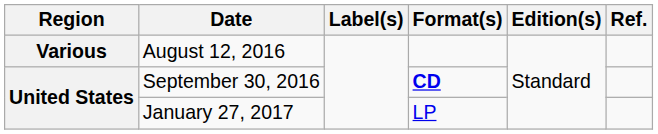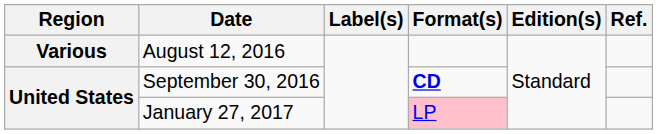(425, 112) no background -> (425, 112) pink background
